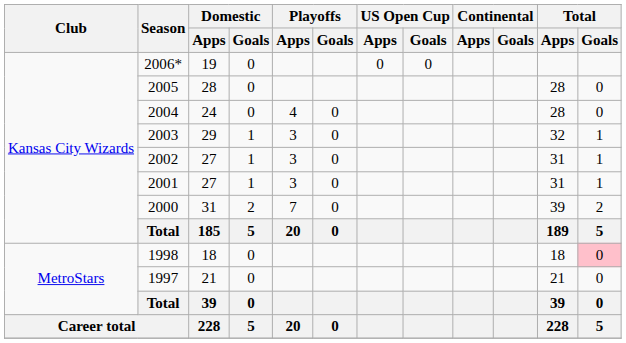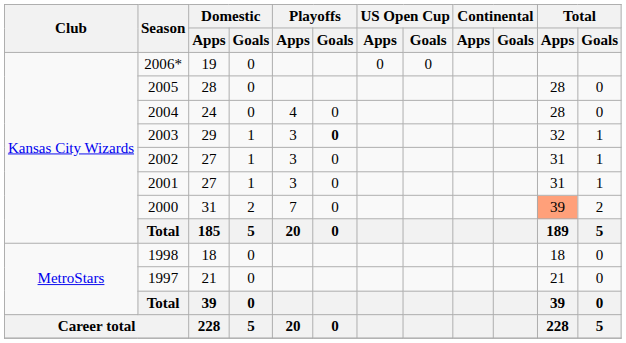(335, 135) normal -> (335, 135) bold
(558, 207) no background -> (558, 207) lightsalmon background
(600, 254) pink background -> (600, 254) no background
